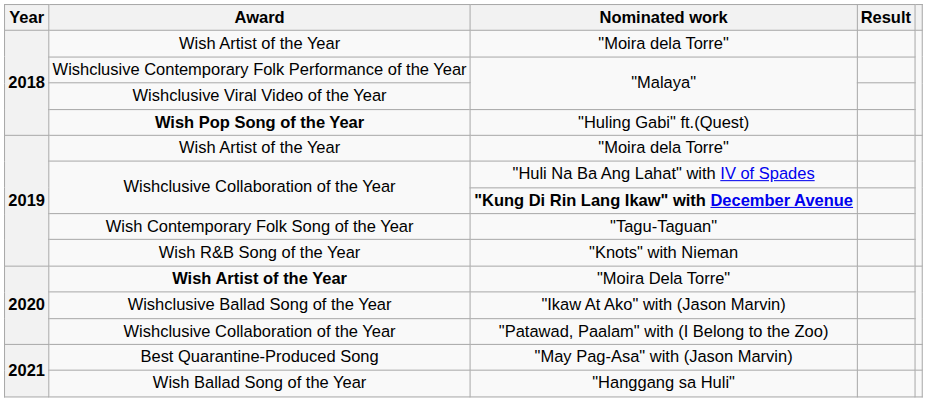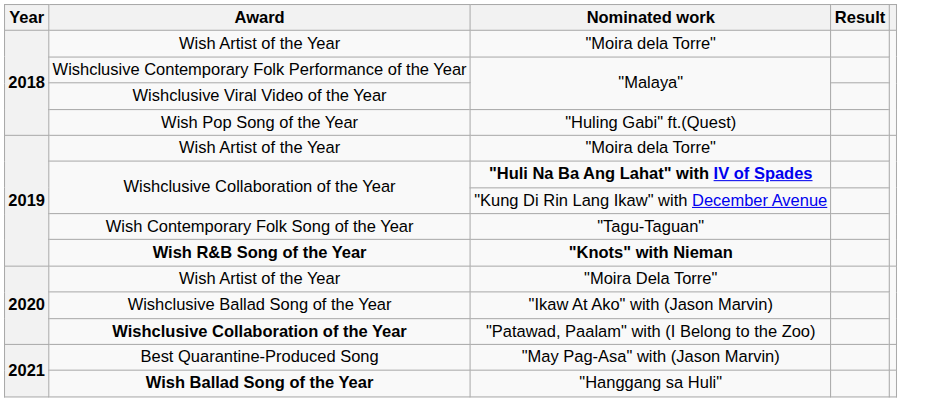(260, 122) bold -> (260, 122) normal
(664, 174) normal -> (651, 174) bold
(664, 200) bold -> (651, 200) normal
(260, 252) normal -> (260, 252) bold
(664, 252) normal -> (651, 252) bold
(260, 278) bold -> (260, 278) normal
(260, 331) normal -> (260, 331) bold
(260, 383) normal -> (260, 383) bold
